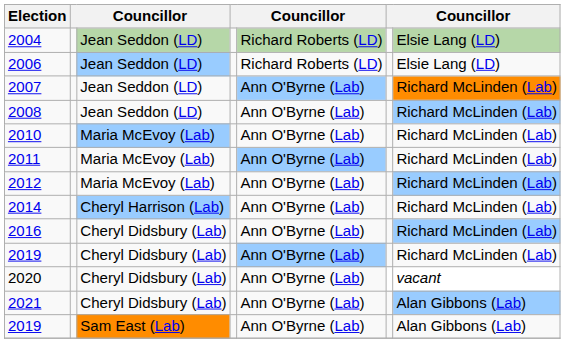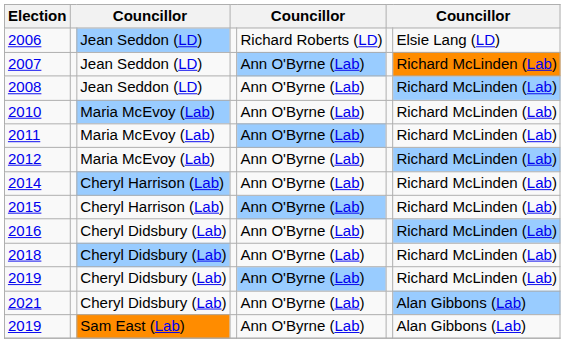- row: (25, 40)
+ row: (25, 207)
+ row: (25, 254)
- row: (25, 278)
